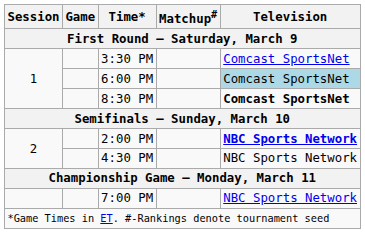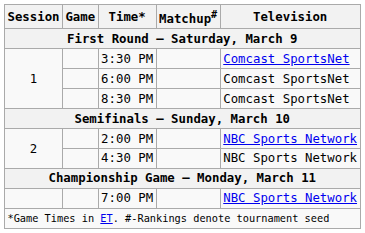(286, 79) lightblue background -> (286, 79) no background
(286, 99) bold -> (286, 99) normal
(290, 139) bold -> (290, 139) normal
